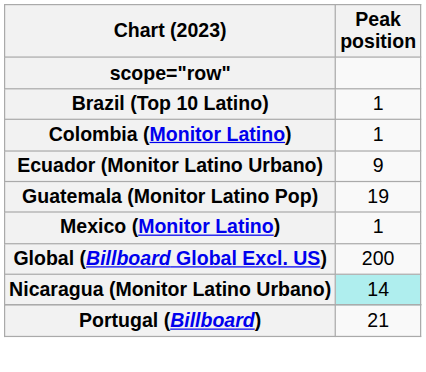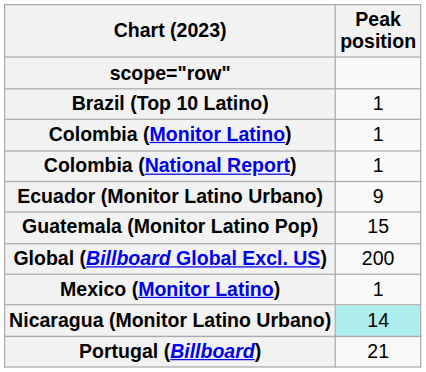+ row: (170, 165)
(378, 196) 19 -> (378, 227) 15
rows swapped: (170, 227) <-> (170, 258)
